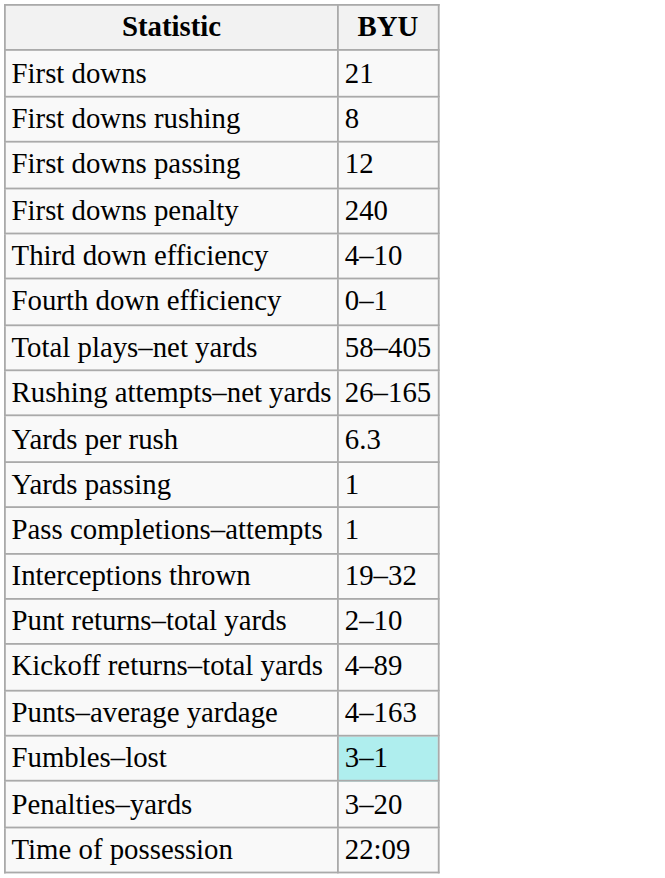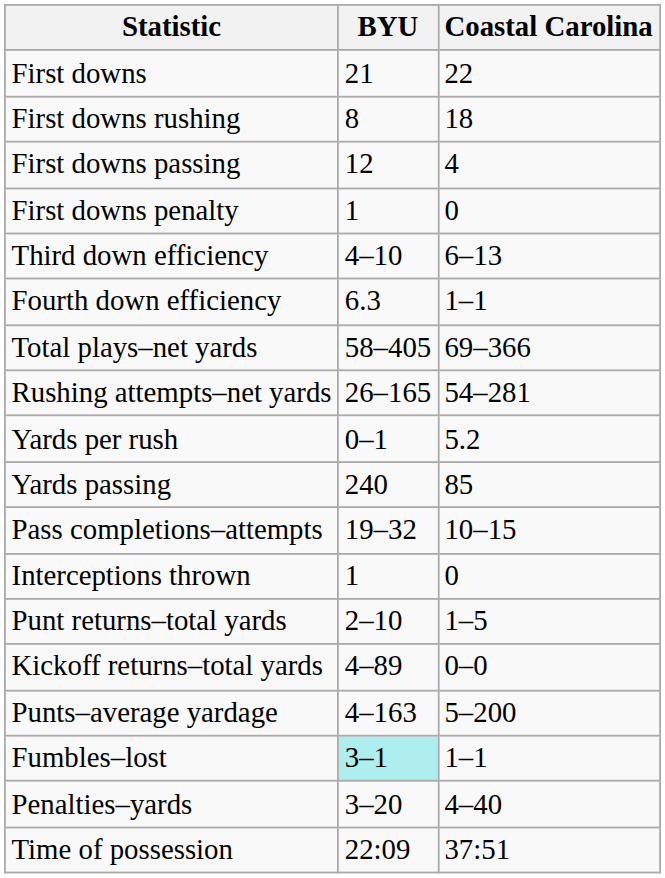+ column: (549, 27)
(366, 210) 240 -> (352, 210) 1
(366, 301) 0–1 -> (363, 301) 6.3
(363, 438) 6.3 -> (366, 438) 0–1
(352, 484) 1 -> (366, 484) 240
(352, 529) 1 -> (381, 529) 19–32
(381, 575) 19–32 -> (352, 575) 1
